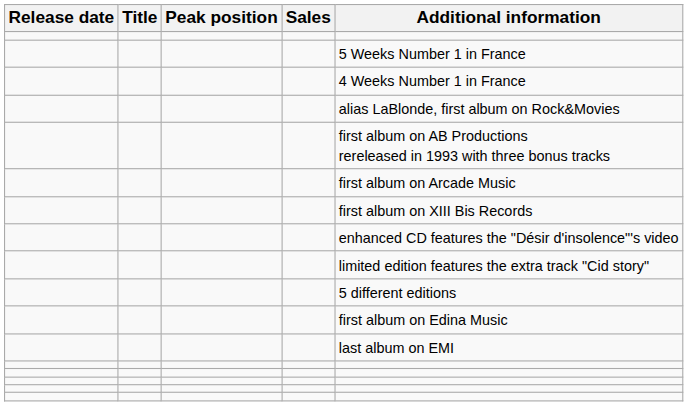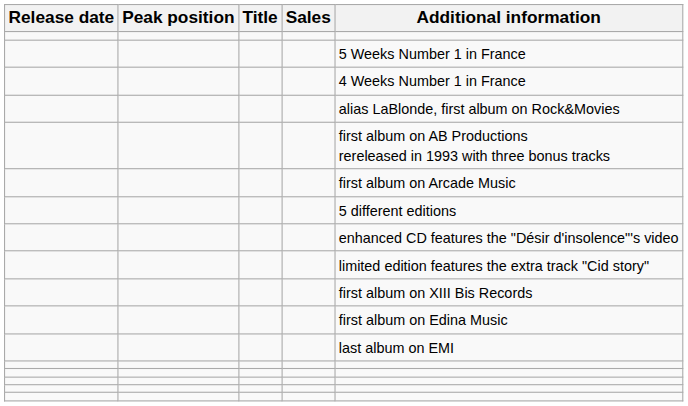columns swapped: (140, 18) <-> (222, 18)
(436, 211) first album on XIII Bis Records -> (397, 211) 5 different editions
(397, 293) 5 different editions -> (436, 293) first album on XIII Bis Records
